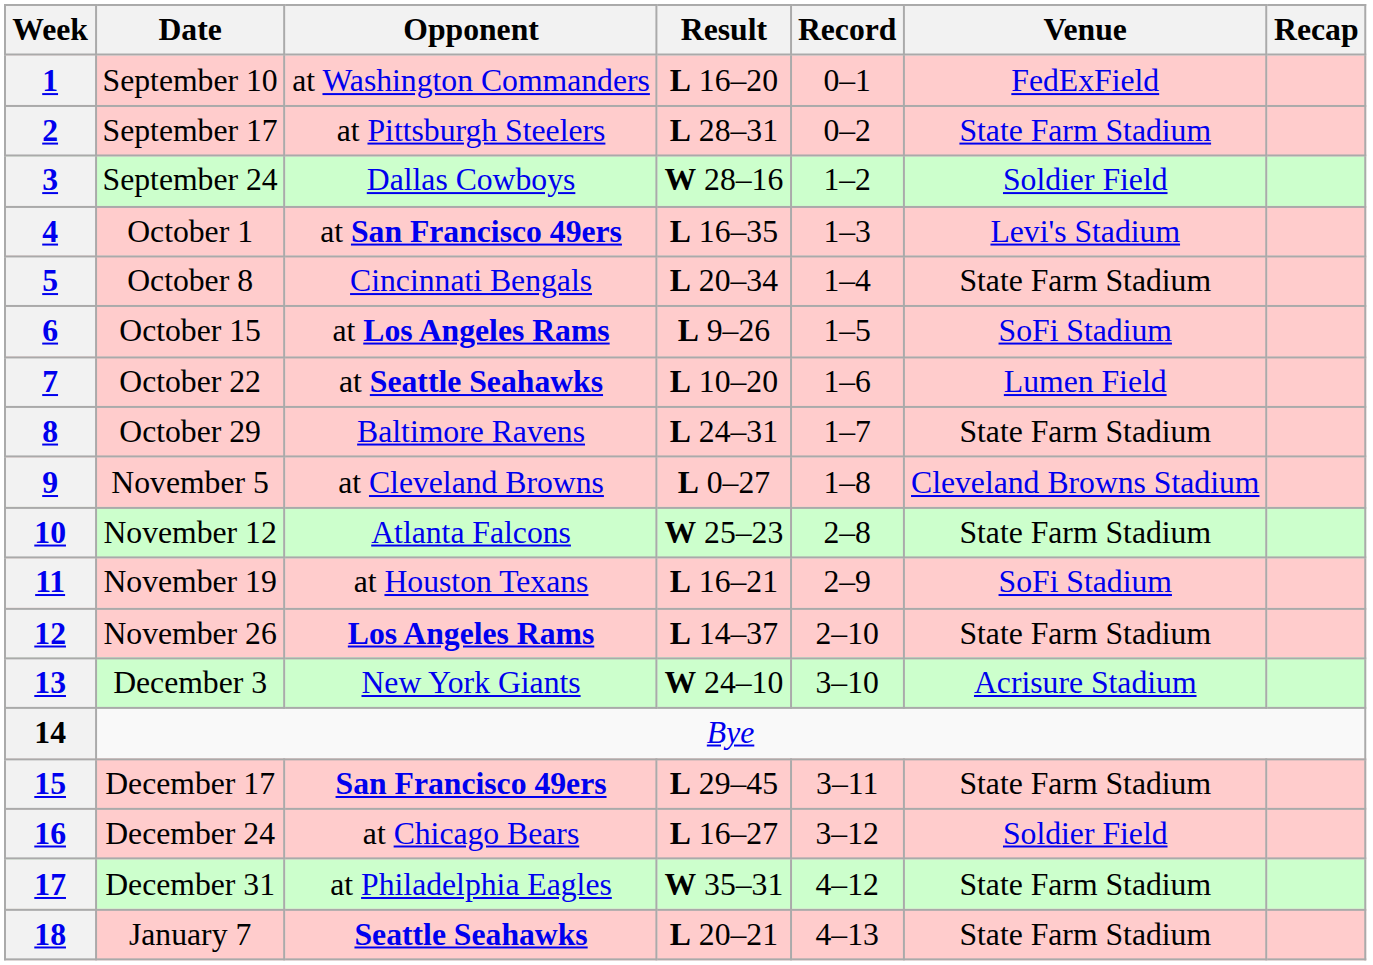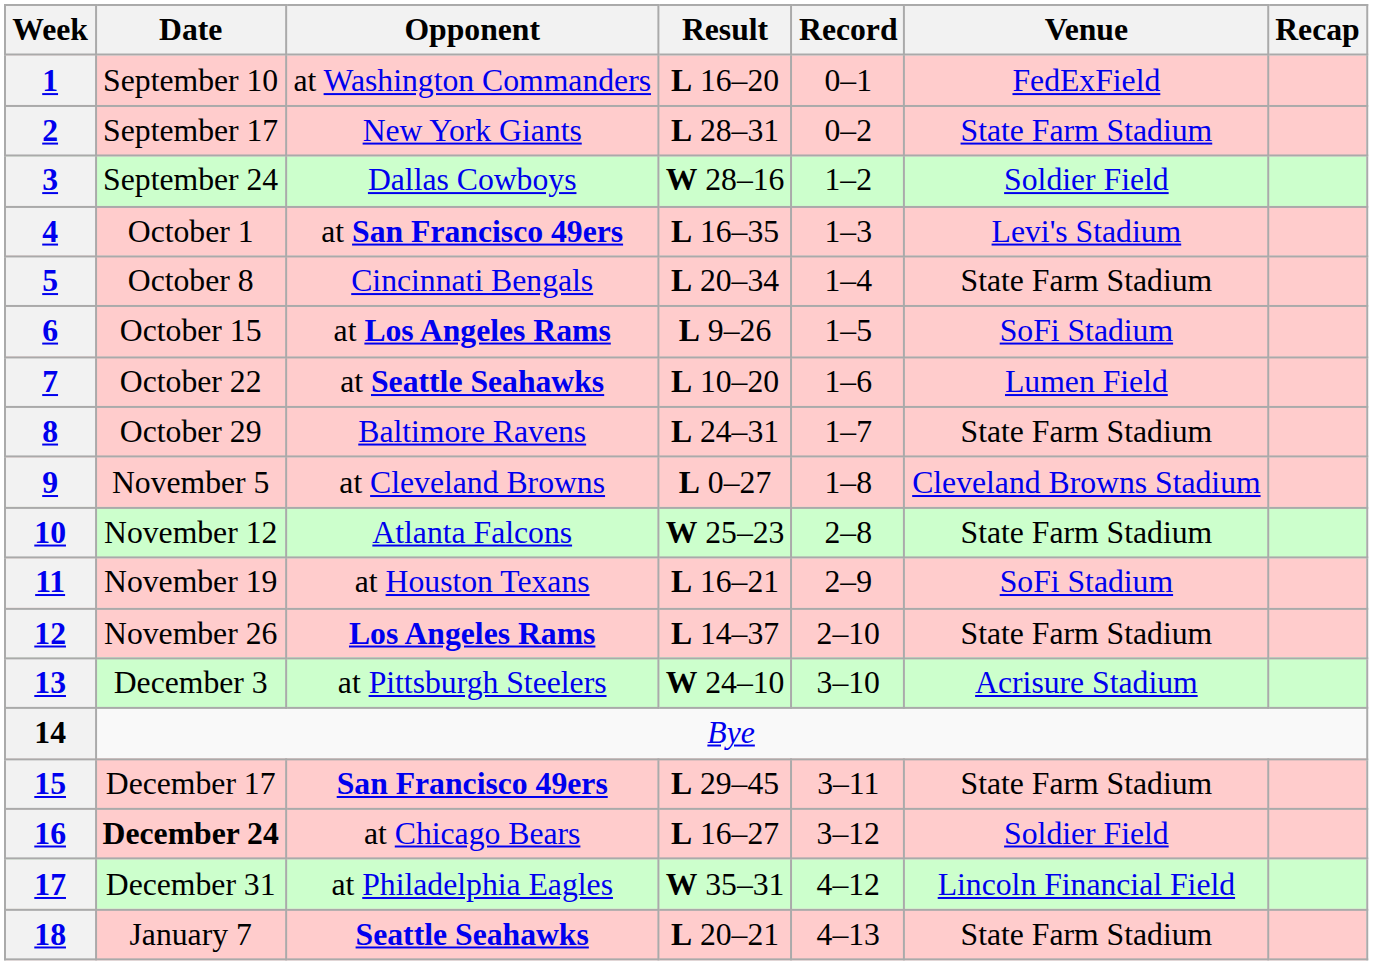(471, 130) at Pittsburgh Steelers -> (472, 130) New York Giants
(471, 682) New York Giants -> (472, 682) at Pittsburgh Steelers
(190, 833) normal -> (191, 833) bold
(1085, 883) State Farm Stadium -> (1086, 883) Lincoln Financial Field
